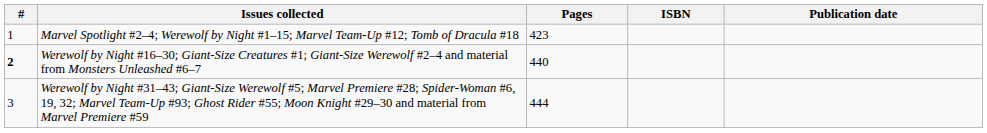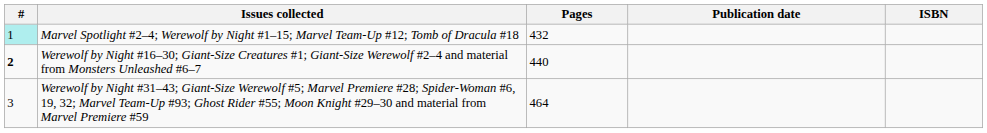columns swapped: (853, 14) <-> (676, 14)
(10, 34) no background -> (10, 34) paleturquoise background
(539, 34) 423 -> (539, 34) 432
(539, 103) 444 -> (539, 103) 464
